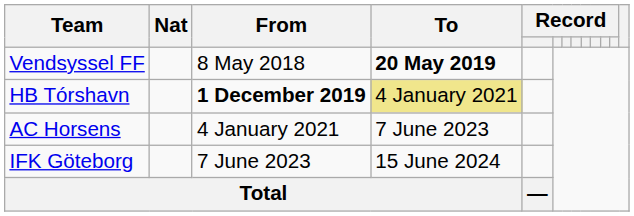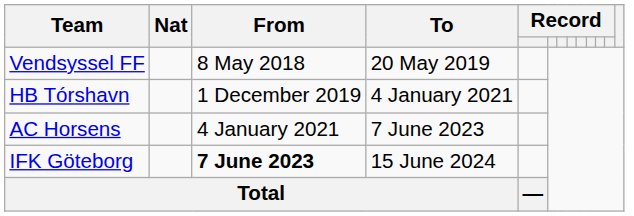(436, 63) bold -> (430, 63) normal
(281, 95) bold -> (279, 95) normal
(446, 95) khaki background -> (442, 95) no background
(254, 161) normal -> (256, 161) bold
